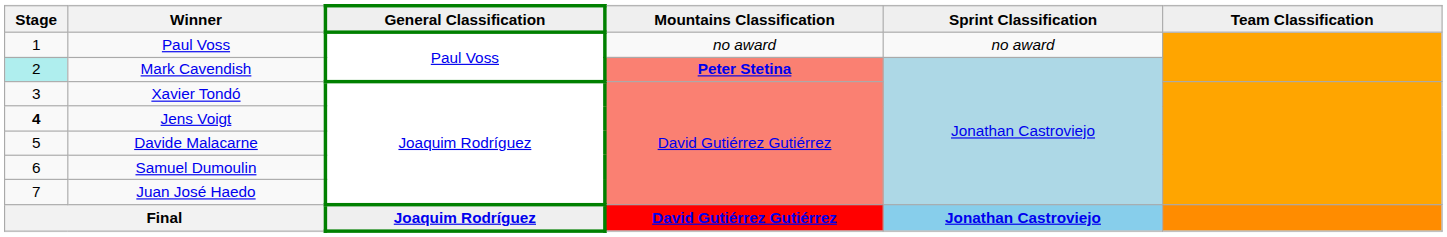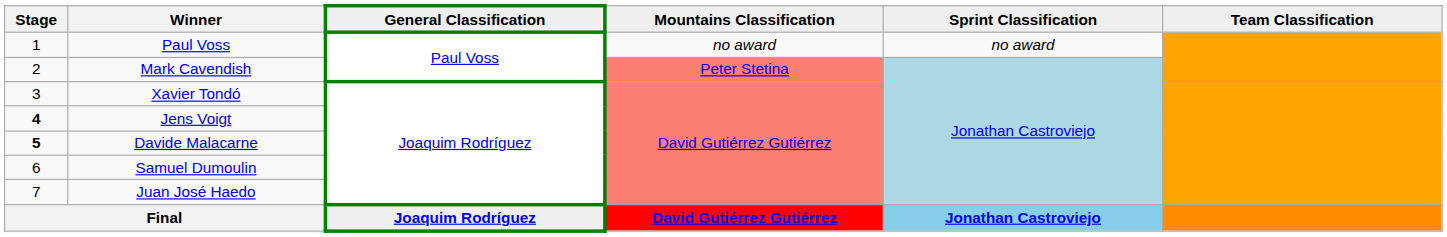(36, 70) paleturquoise background -> (36, 70) no background
(745, 70) bold -> (745, 70) normal
(36, 143) normal -> (36, 143) bold
